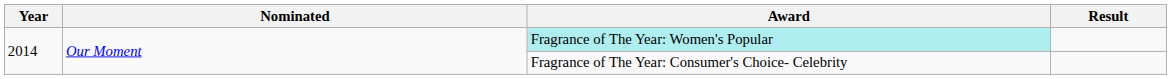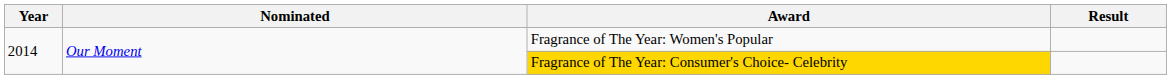(652, 39) paleturquoise background -> (652, 39) no background
(689, 62) no background -> (689, 62) gold background
